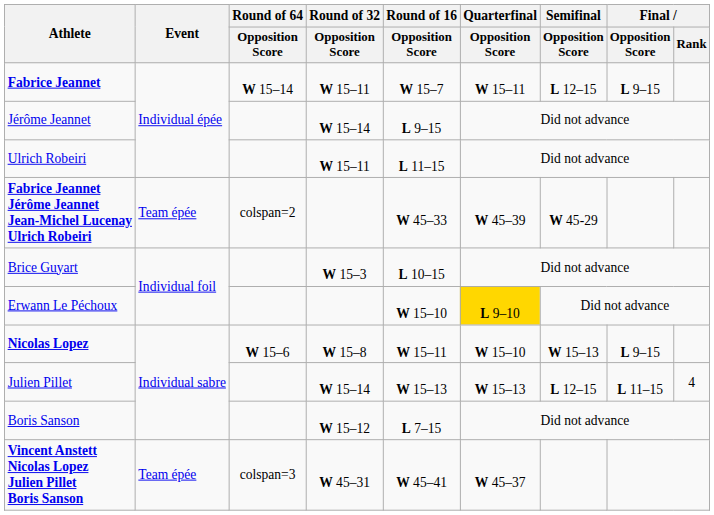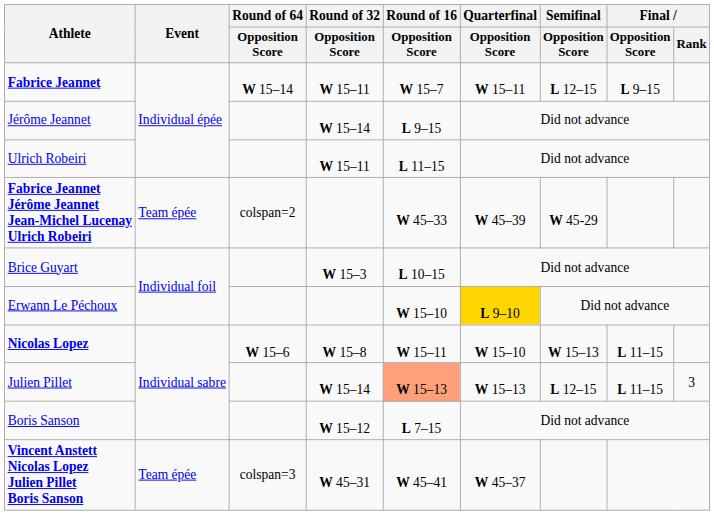(640, 352) L 9–15 -> (640, 352) L 11–15
(422, 390) no background -> (422, 390) lightsalmon background
(692, 382) 4 -> (692, 382) 3
